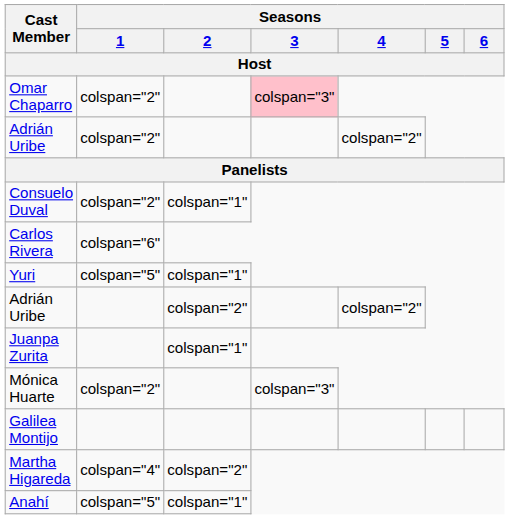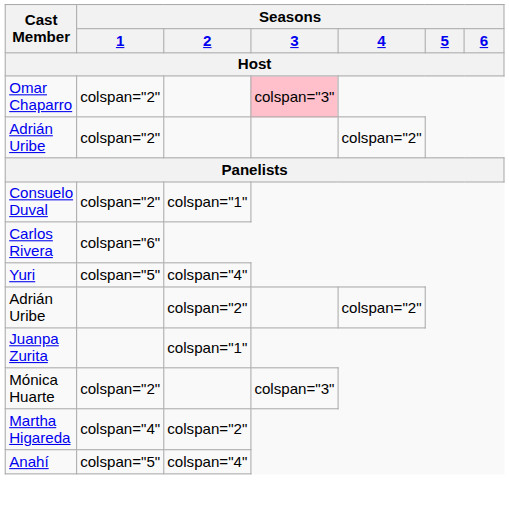(207, 275) colspan="1" -> (207, 275) colspan="4"
- row: (34, 430)
(207, 502) colspan="1" -> (207, 462) colspan="4"
